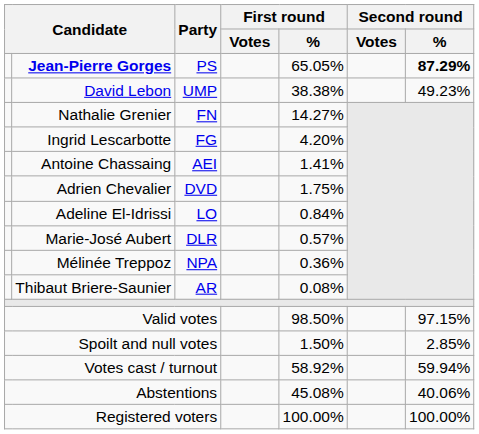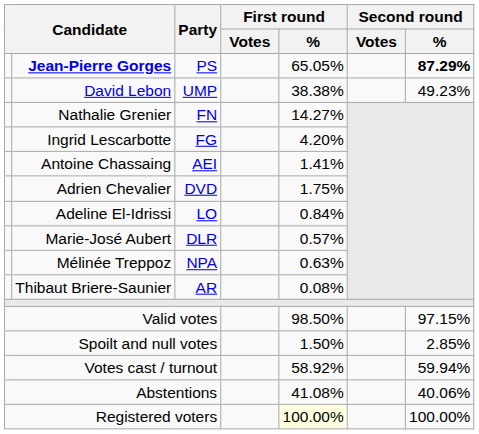(322, 262) 0.36% -> (322, 262) 0.63%
(317, 392) 45.08% -> (317, 392) 41.08%
(313, 417) no background -> (313, 417) lightyellow background
